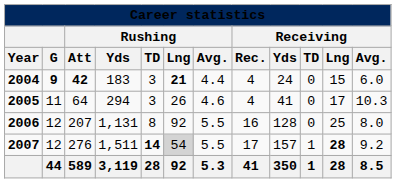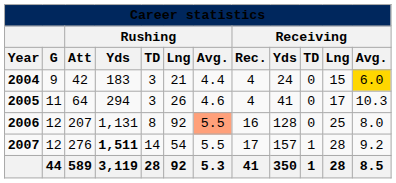(54, 80) bold -> (54, 80) normal
(80, 80) bold -> (80, 80) normal
(179, 80) bold -> (179, 80) normal
(372, 80) no background -> (372, 80) gold background
(213, 123) no background -> (213, 123) lightsalmon background
(118, 145) normal -> (118, 145) bold
(152, 145) bold -> (152, 145) normal
(179, 145) lightgrey background -> (179, 145) no background
(337, 145) bold -> (337, 145) normal
